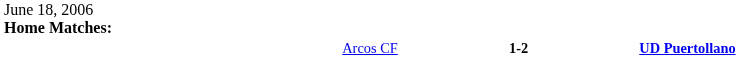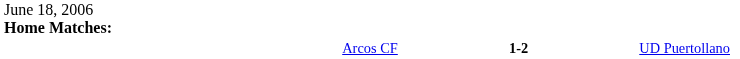(687, 48) bold -> (685, 48) normal
